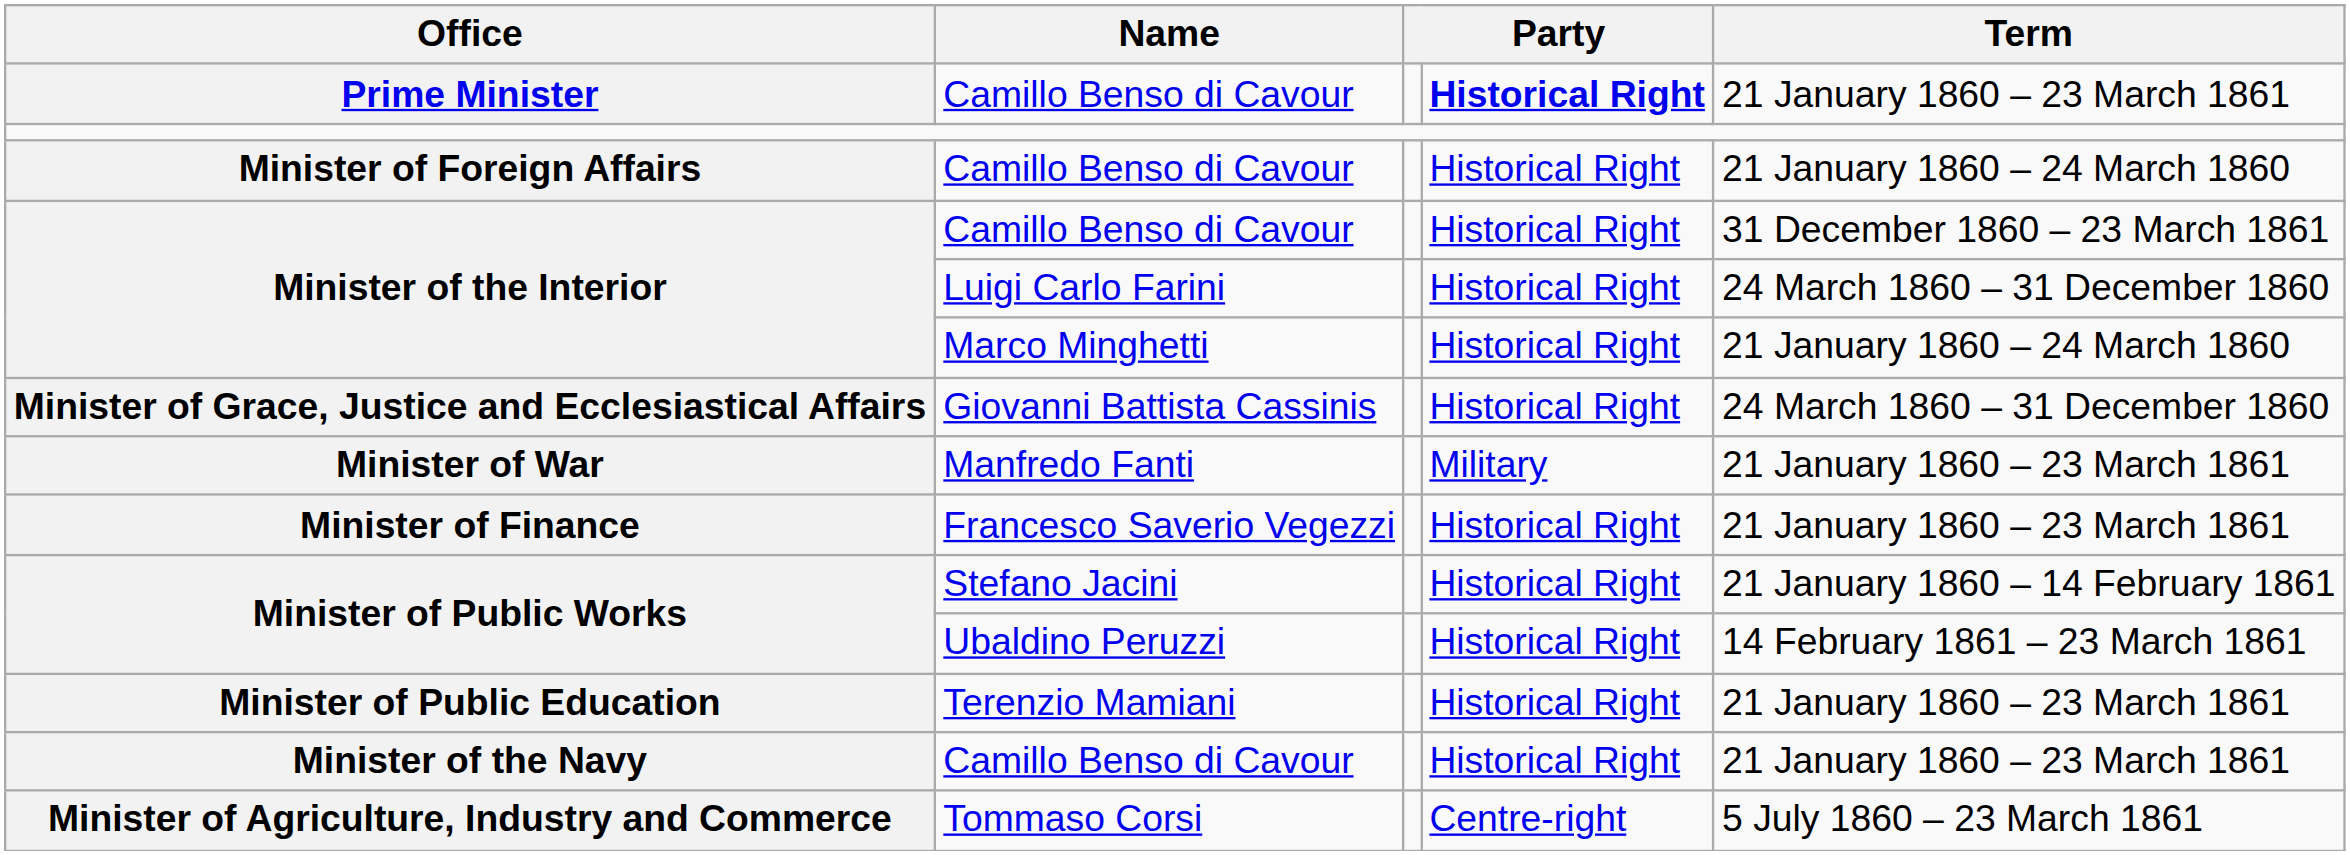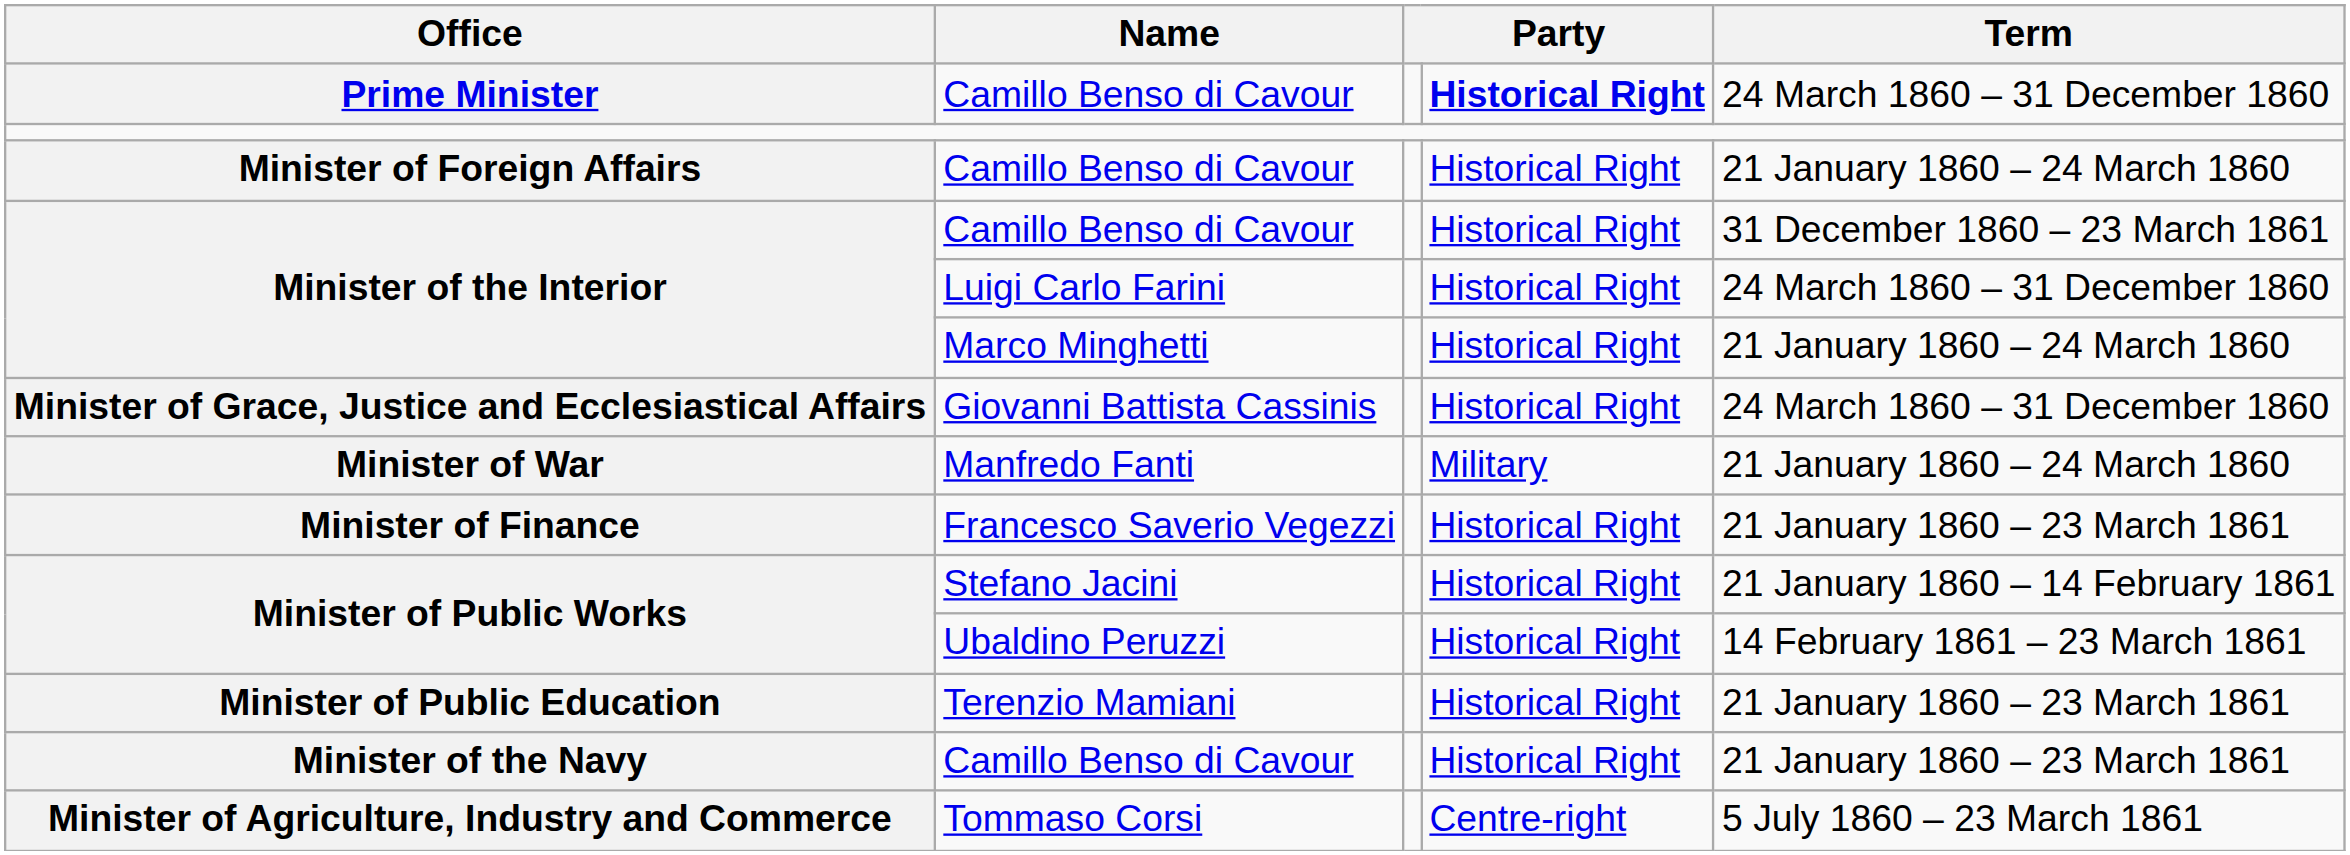(2006, 93) 21 January 1860 – 23 March 1861 -> (2026, 93) 24 March 1860 – 31 December 1860
(2006, 465) 21 January 1860 – 23 March 1861 -> (2006, 465) 21 January 1860 – 24 March 1860
